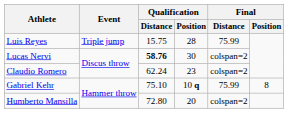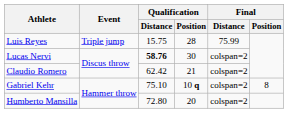(157, 71) 62.24 -> (157, 71) 62.42
(191, 71) 23 -> (191, 71) 21
(229, 86) 75.99 -> (229, 86) colspan=2
